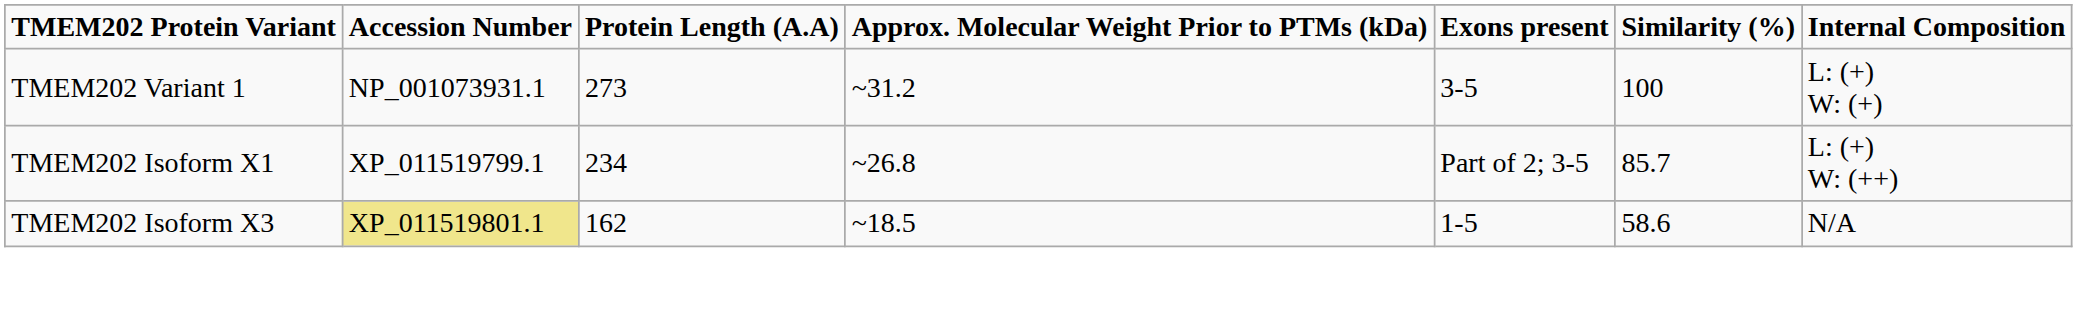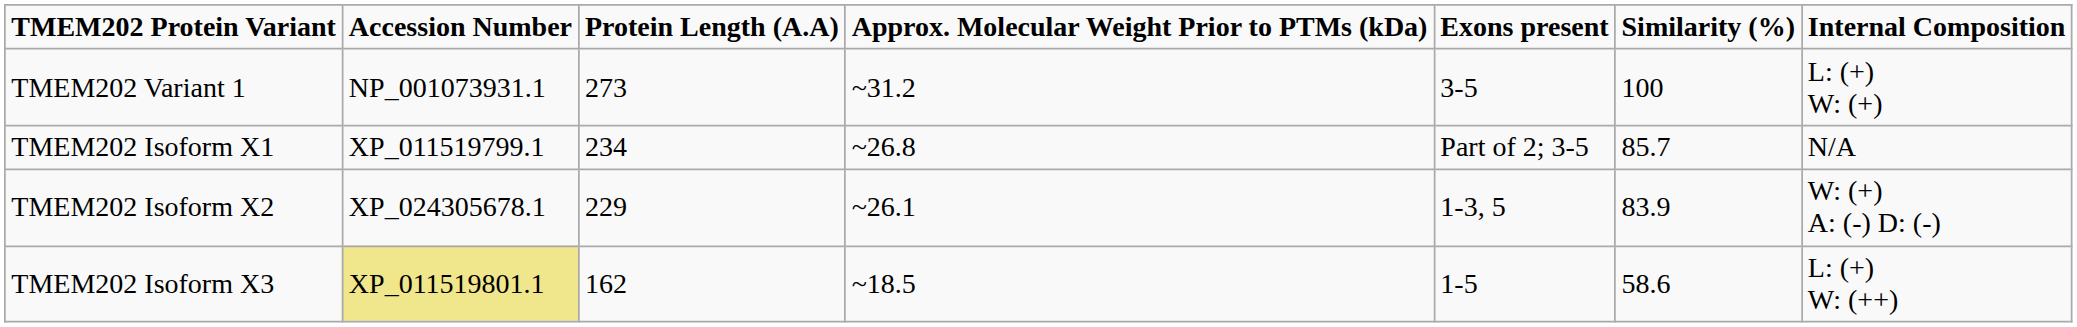(1853, 162) L: (+) W: (++) -> (1832, 147) N/A
+ row: (143, 207)
(1832, 222) N/A -> (1853, 283) L: (+) W: (++)
